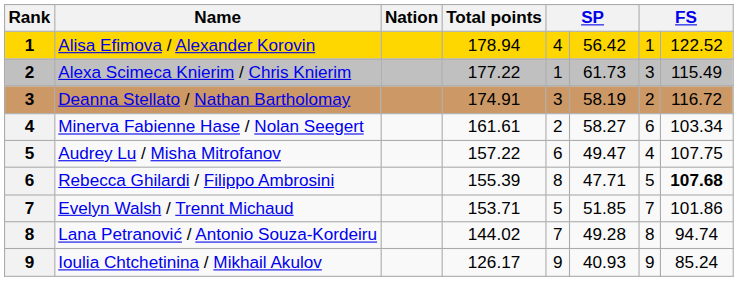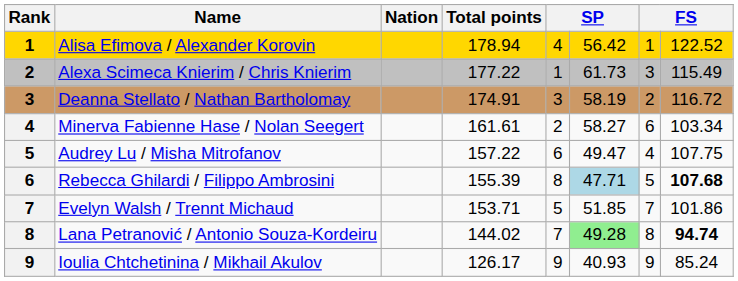(604, 180) no background -> (604, 180) lightblue background
(604, 235) no background -> (604, 235) lightgreen background
(697, 235) normal -> (697, 235) bold
